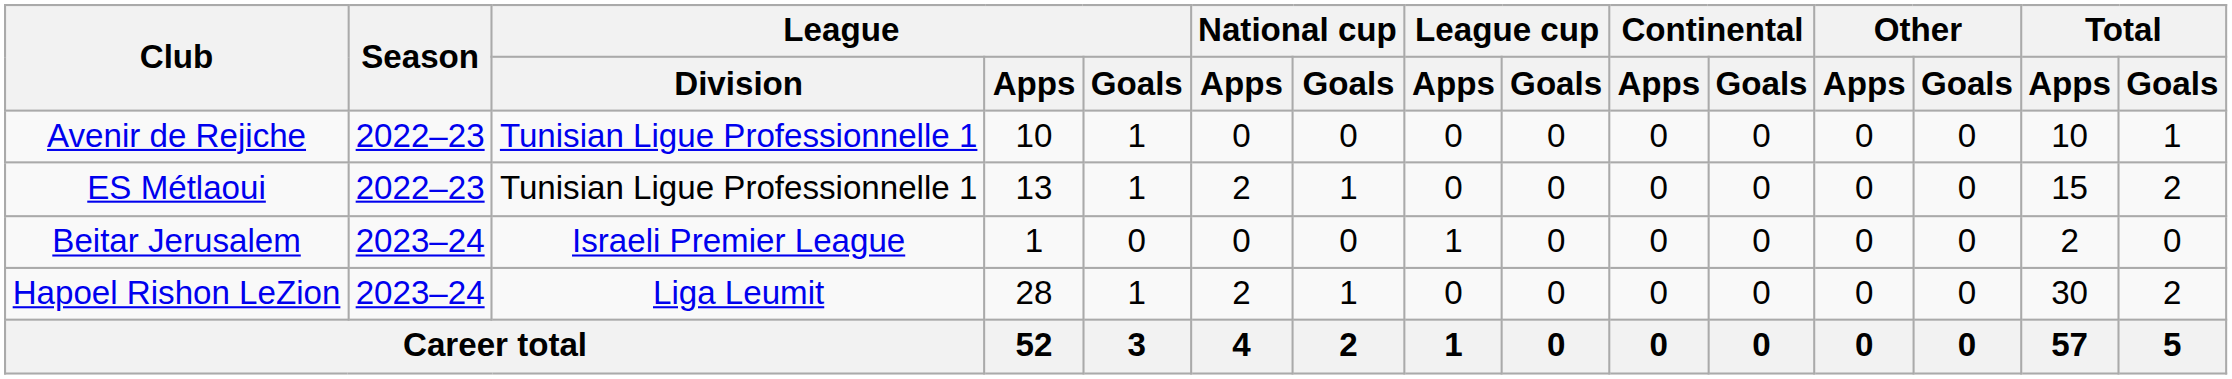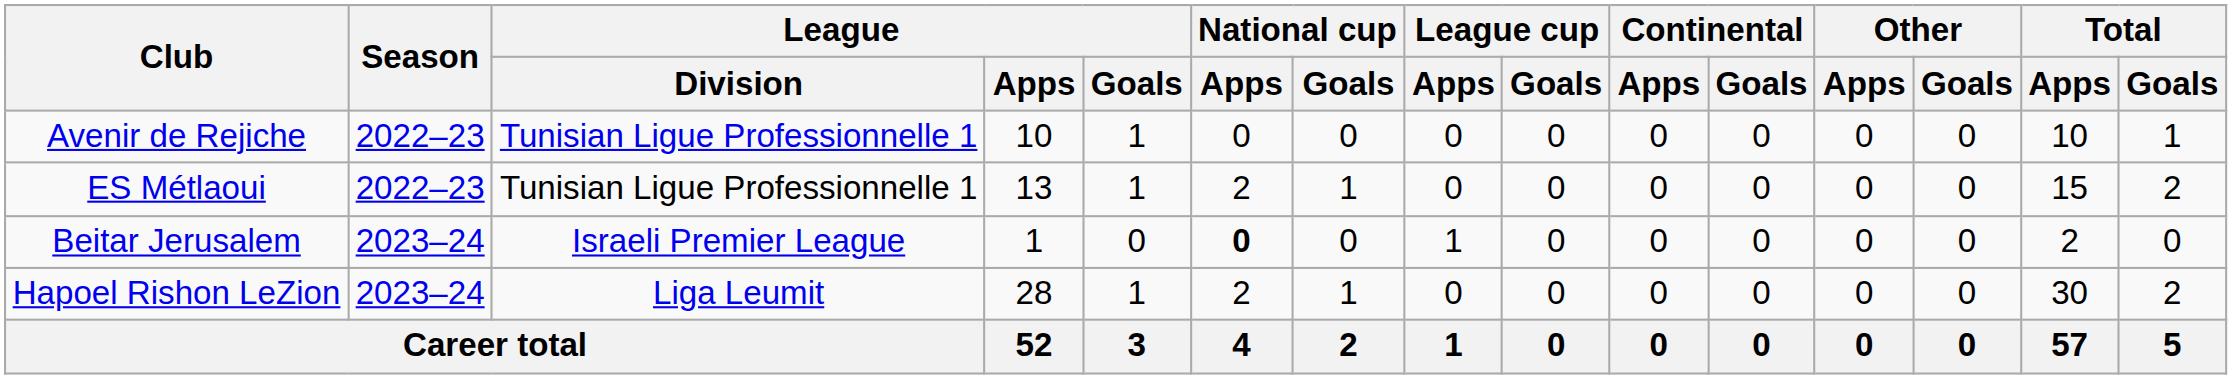(1241, 240) normal -> (1241, 240) bold
